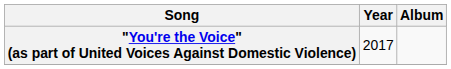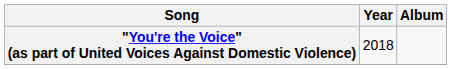(378, 45) 2017 -> (378, 45) 2018
